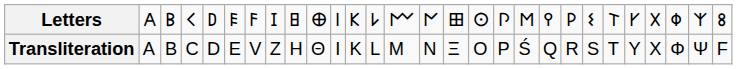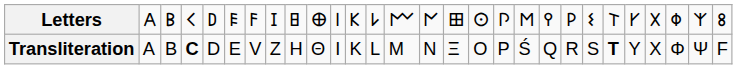(192, 49) normal -> (192, 49) bold
(613, 49) normal -> (613, 49) bold
